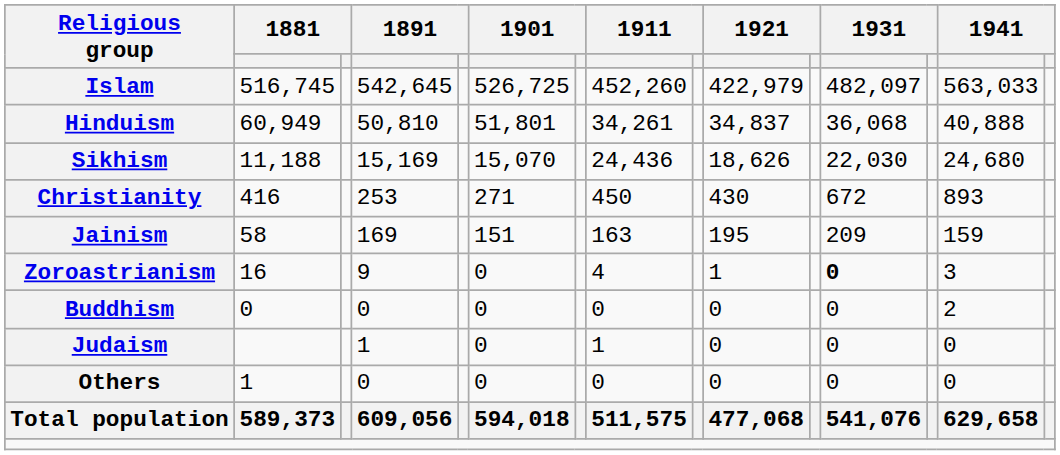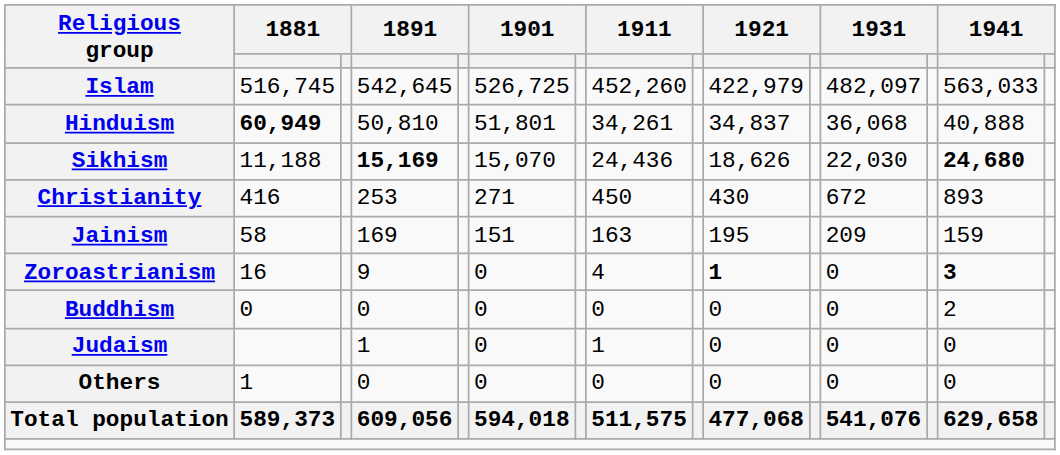(281, 124) normal -> (281, 124) bold
(398, 161) normal -> (398, 161) bold
(984, 161) normal -> (984, 161) bold
(715, 272) normal -> (715, 272) bold
(833, 272) bold -> (833, 272) normal
(950, 272) normal -> (950, 272) bold
